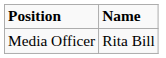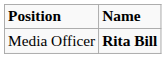(128, 41) normal -> (130, 41) bold
